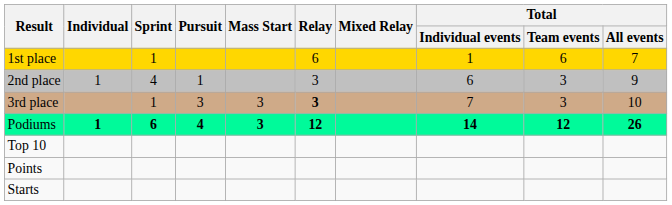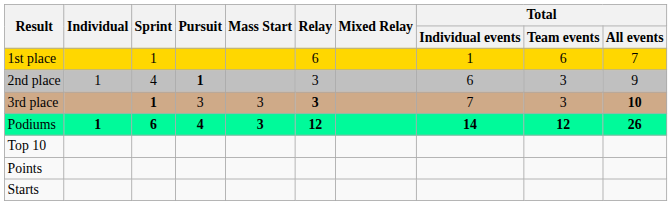(200, 80) normal -> (200, 80) bold
(153, 102) normal -> (153, 102) bold
(635, 102) normal -> (635, 102) bold
